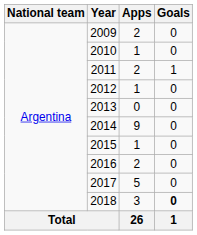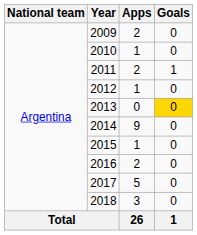(174, 107) no background -> (174, 107) gold background
(174, 201) bold -> (174, 201) normal
